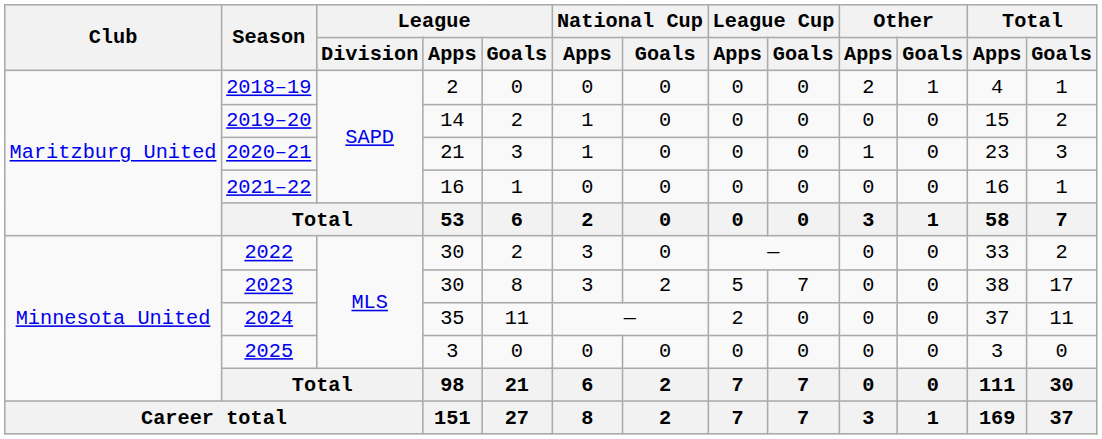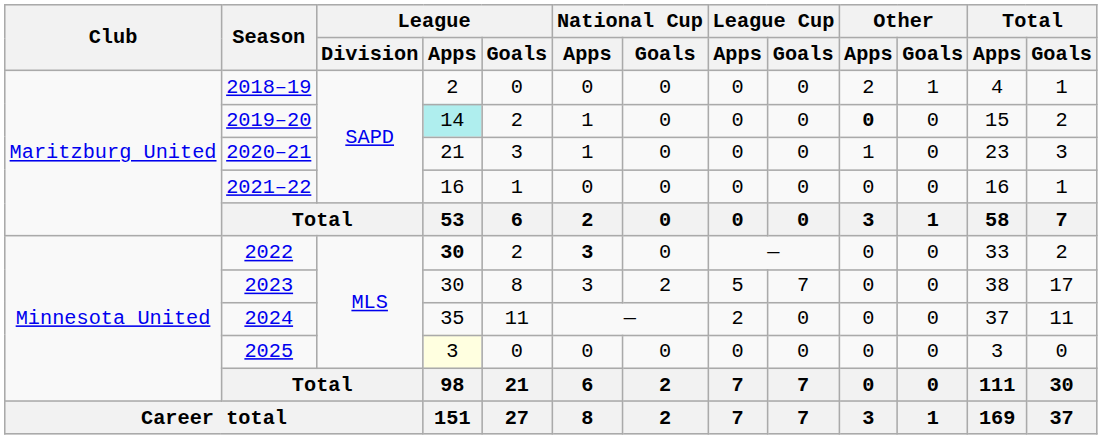(452, 120) no background -> (452, 120) paleturquoise background
(868, 120) normal -> (868, 120) bold
(452, 253) normal -> (452, 253) bold
(587, 253) normal -> (587, 253) bold
(452, 352) no background -> (452, 352) lightyellow background
